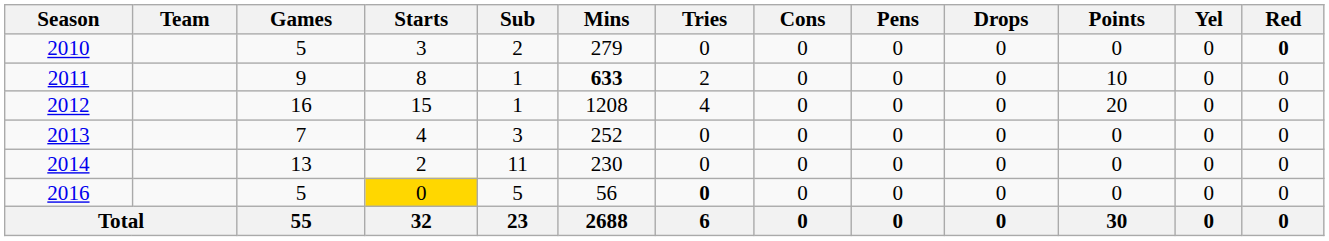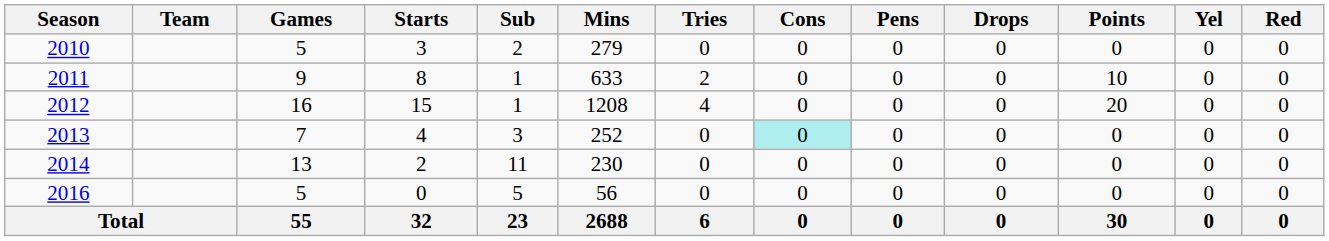(1283, 48) bold -> (1283, 48) normal
(607, 77) bold -> (607, 77) normal
(803, 134) no background -> (803, 134) paleturquoise background
(421, 192) gold background -> (421, 192) no background
(705, 192) bold -> (705, 192) normal
